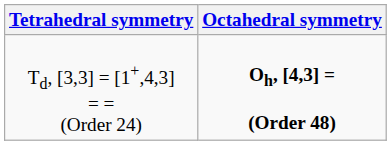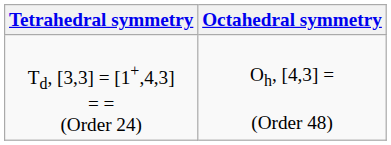(292, 98) bold -> (292, 98) normal
